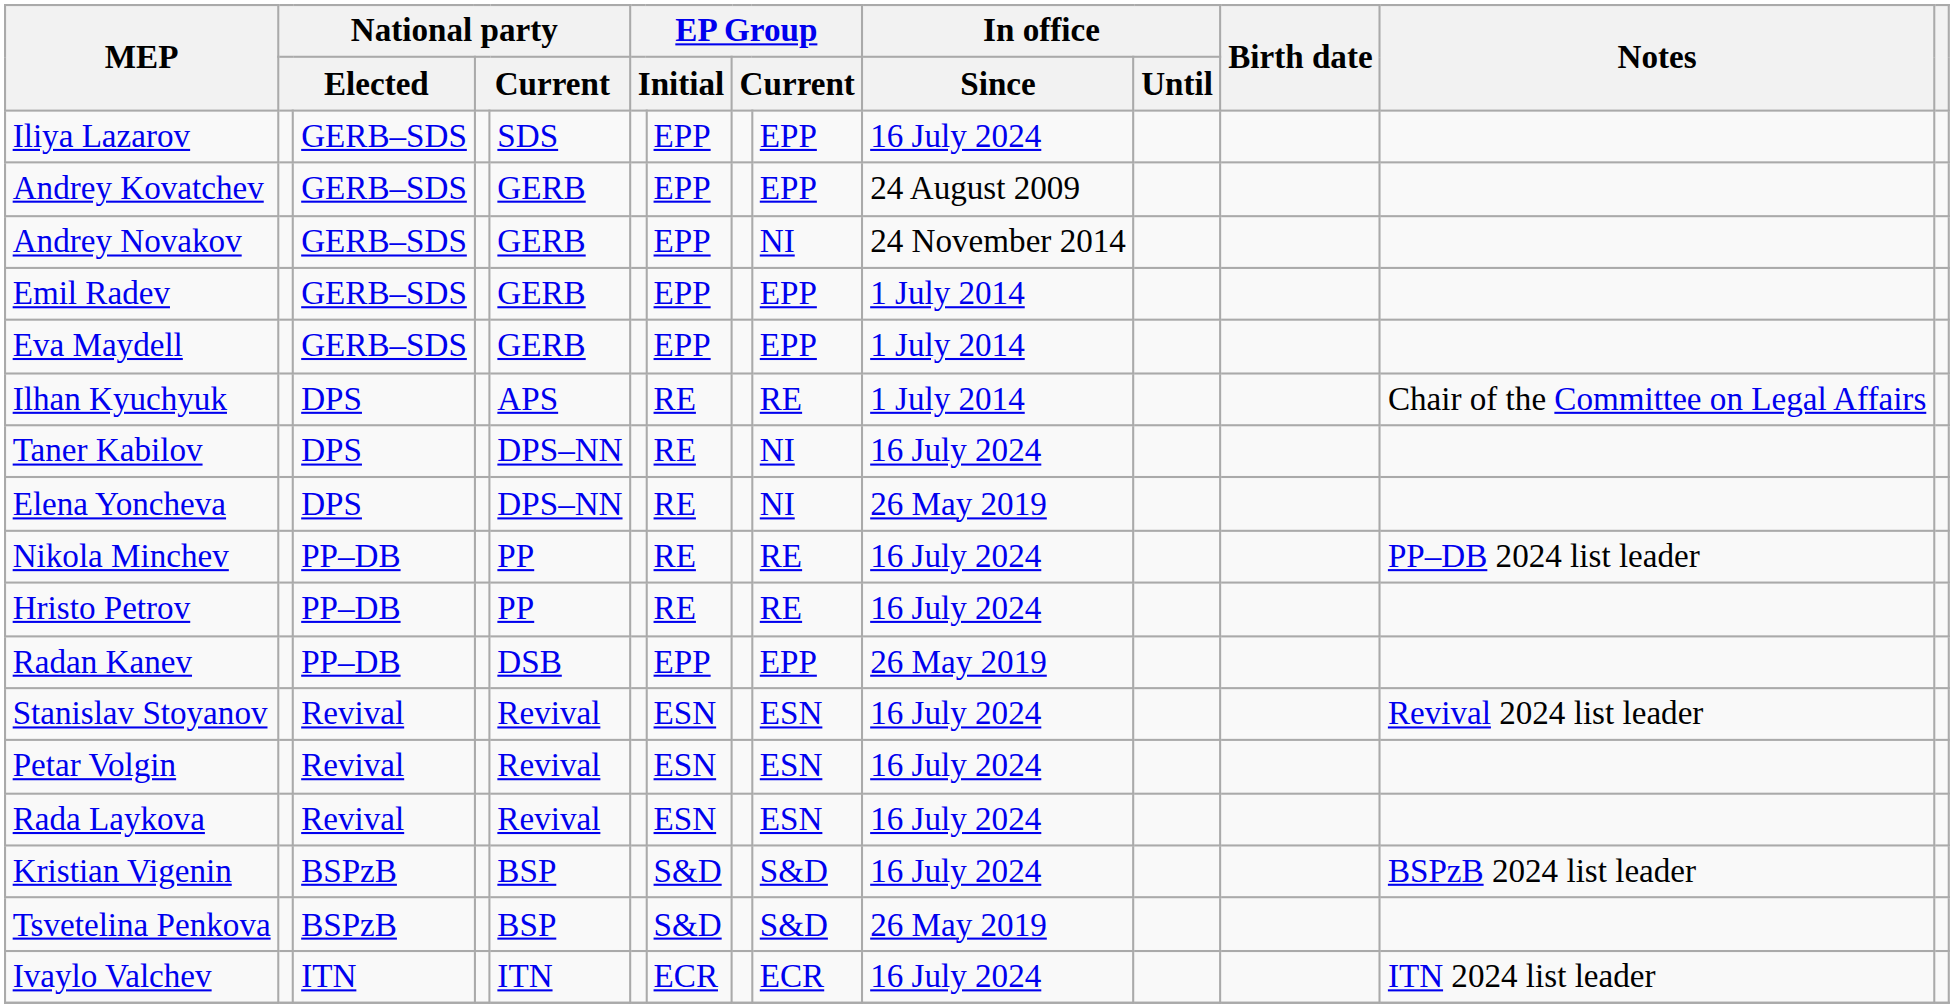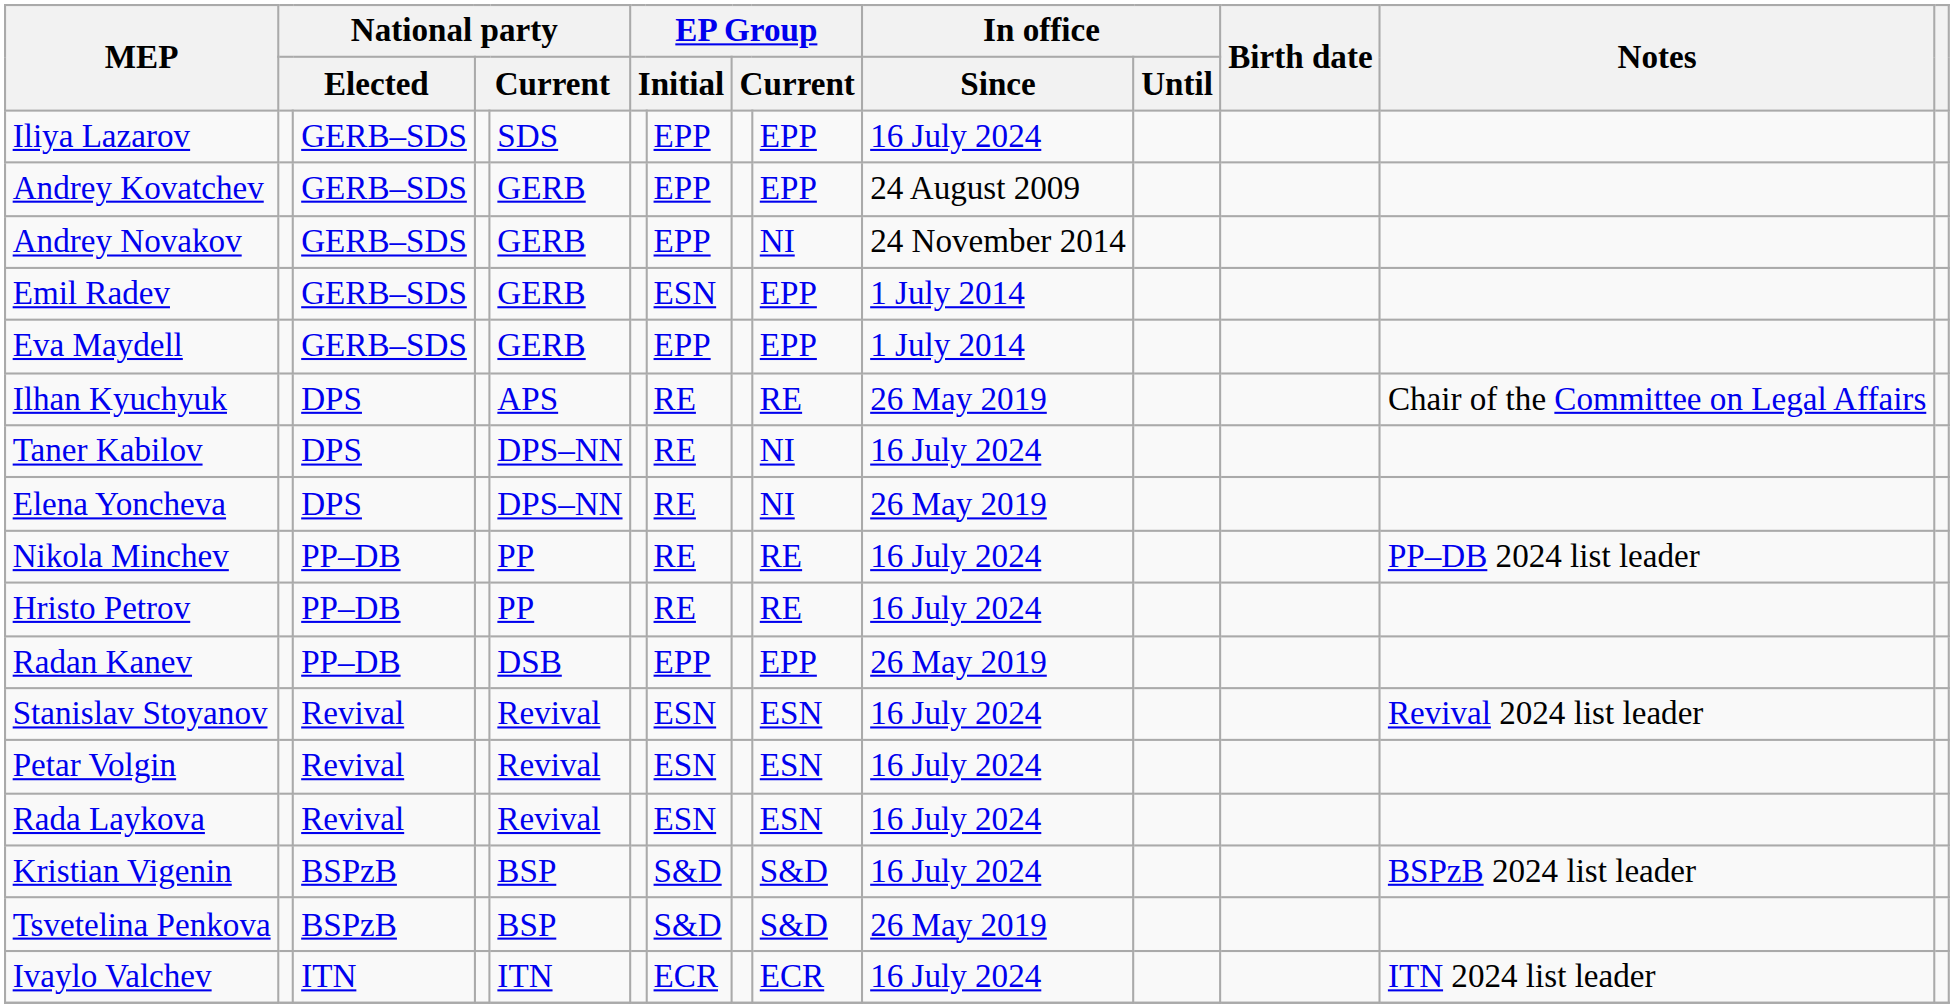(682, 293) EPP -> (685, 293) ESN
(947, 398) 1 July 2014 -> (958, 398) 26 May 2019
